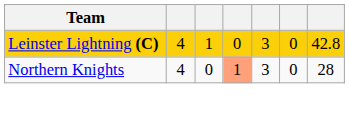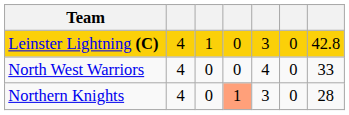+ row: (76, 69)
